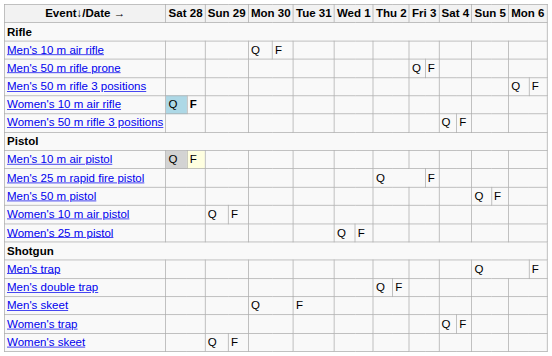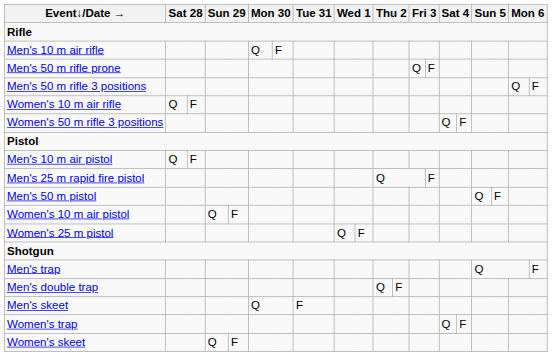(173, 104) lightblue background -> (173, 104) no background
(193, 104) bold -> (193, 104) normal
(173, 159) lightgrey background -> (173, 159) no background
(193, 159) lightyellow background -> (193, 159) no background
